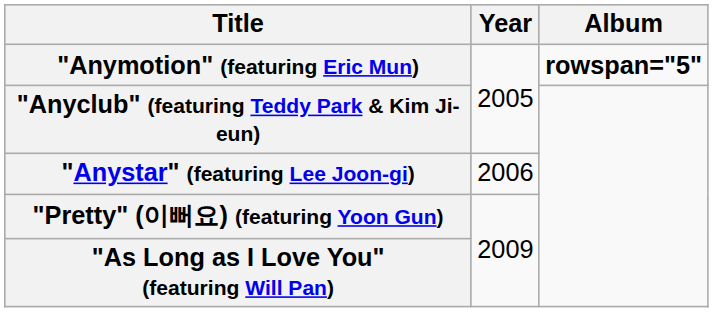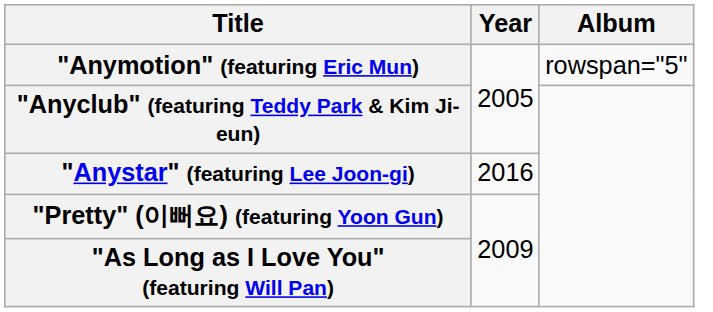(624, 64) bold -> (616, 64) normal
(505, 173) 2006 -> (505, 173) 2016
